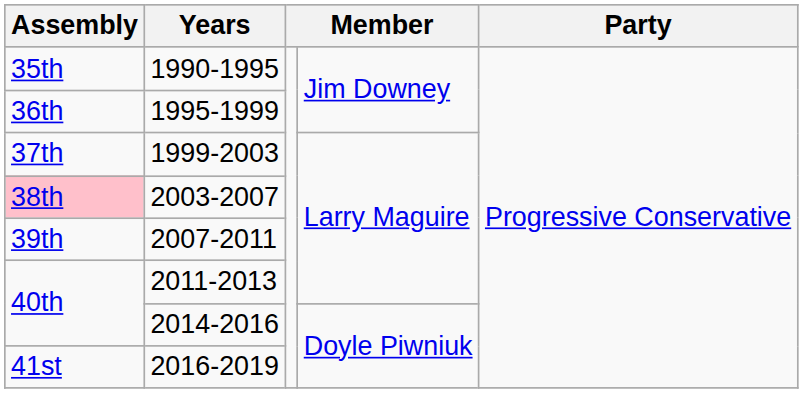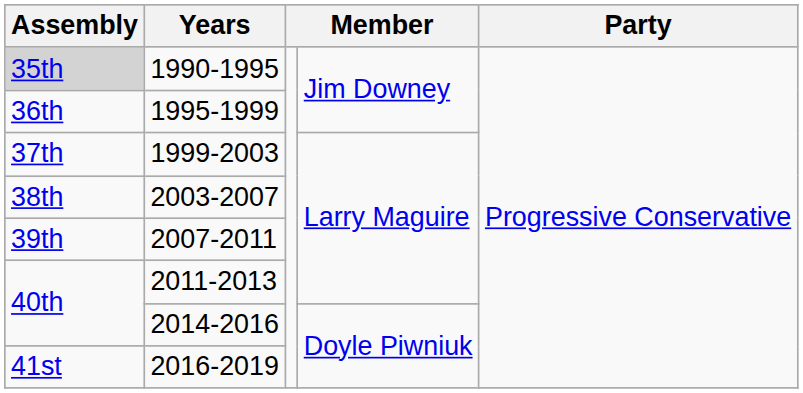(37, 68) no background -> (37, 68) lightgrey background
(37, 196) pink background -> (37, 196) no background
